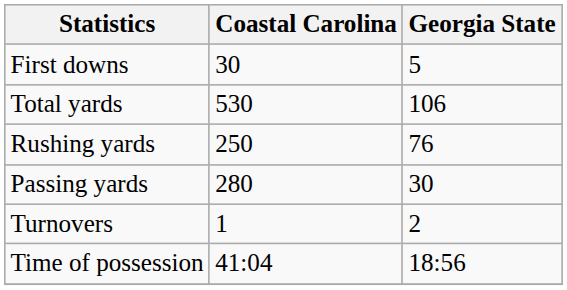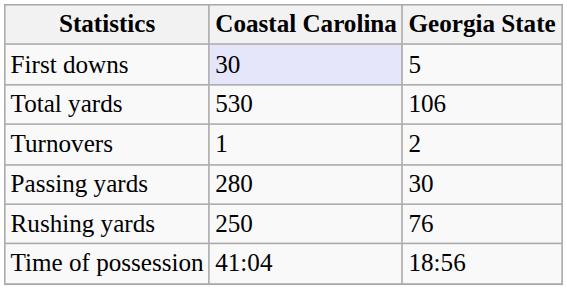(228, 64) no background -> (228, 64) lavender background
rows swapped: (83, 143) <-> (62, 223)
